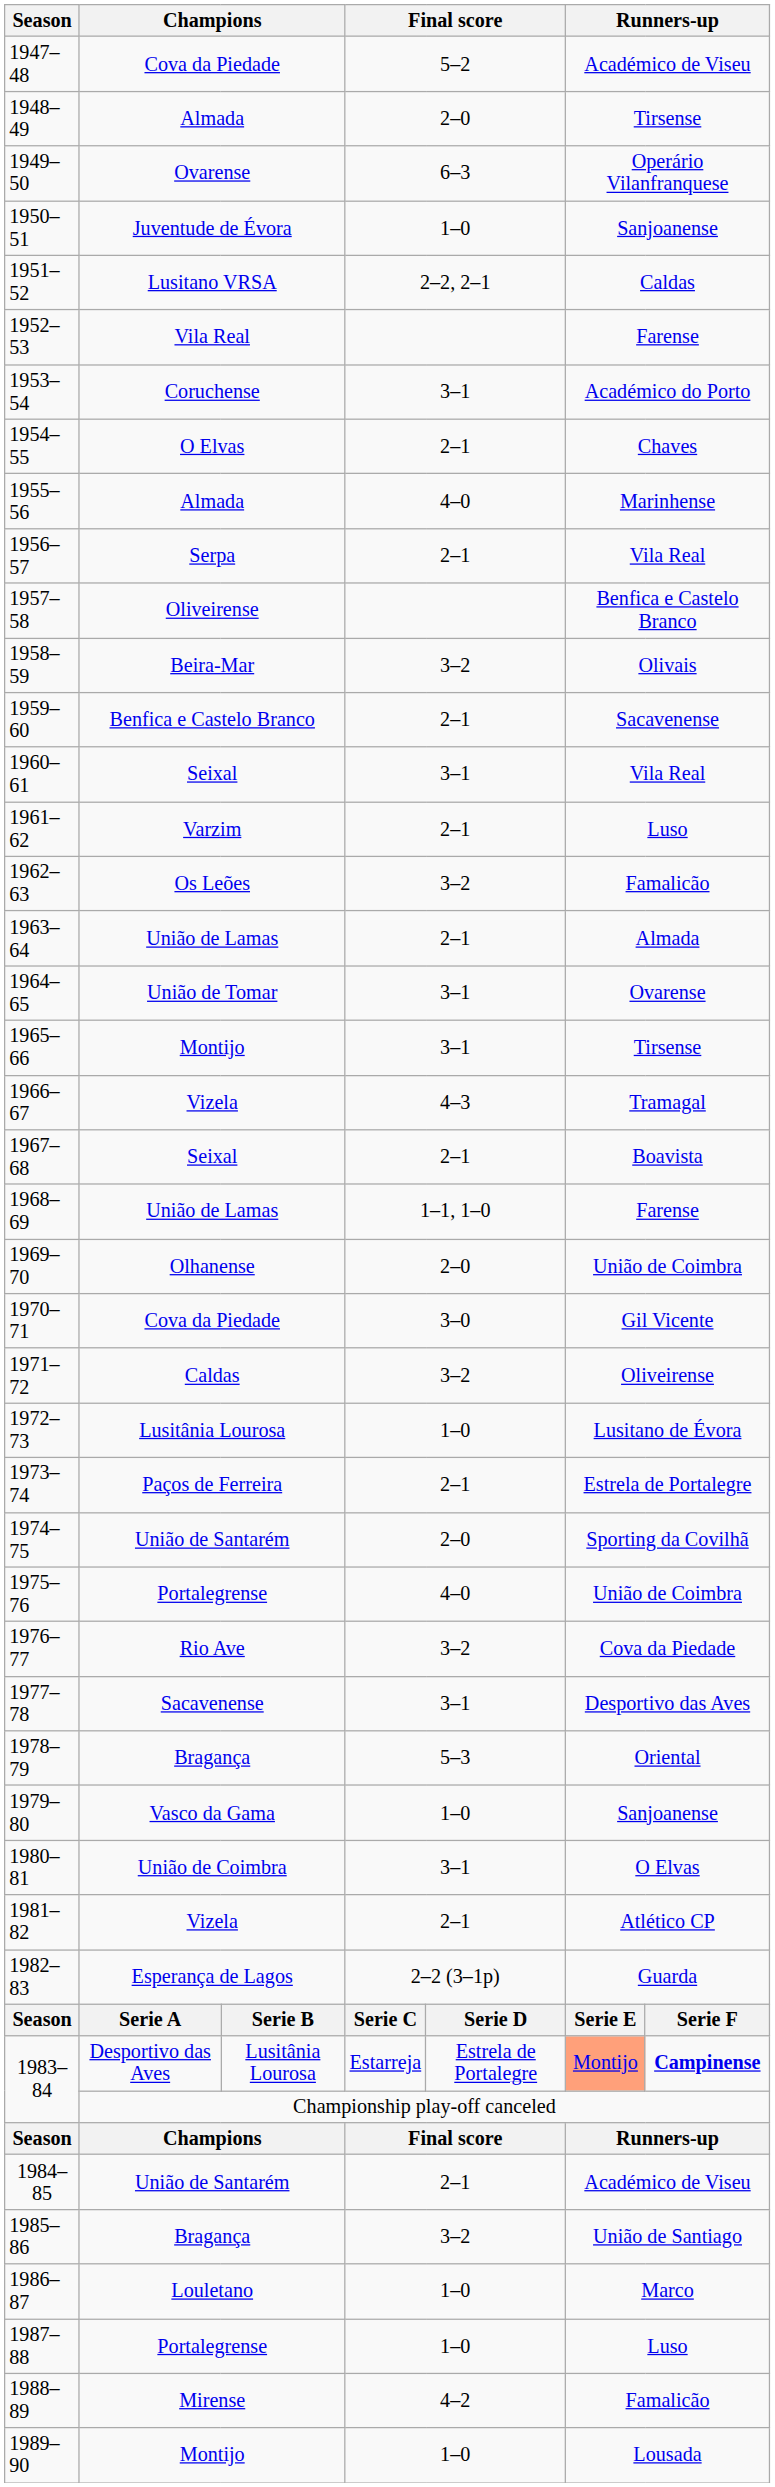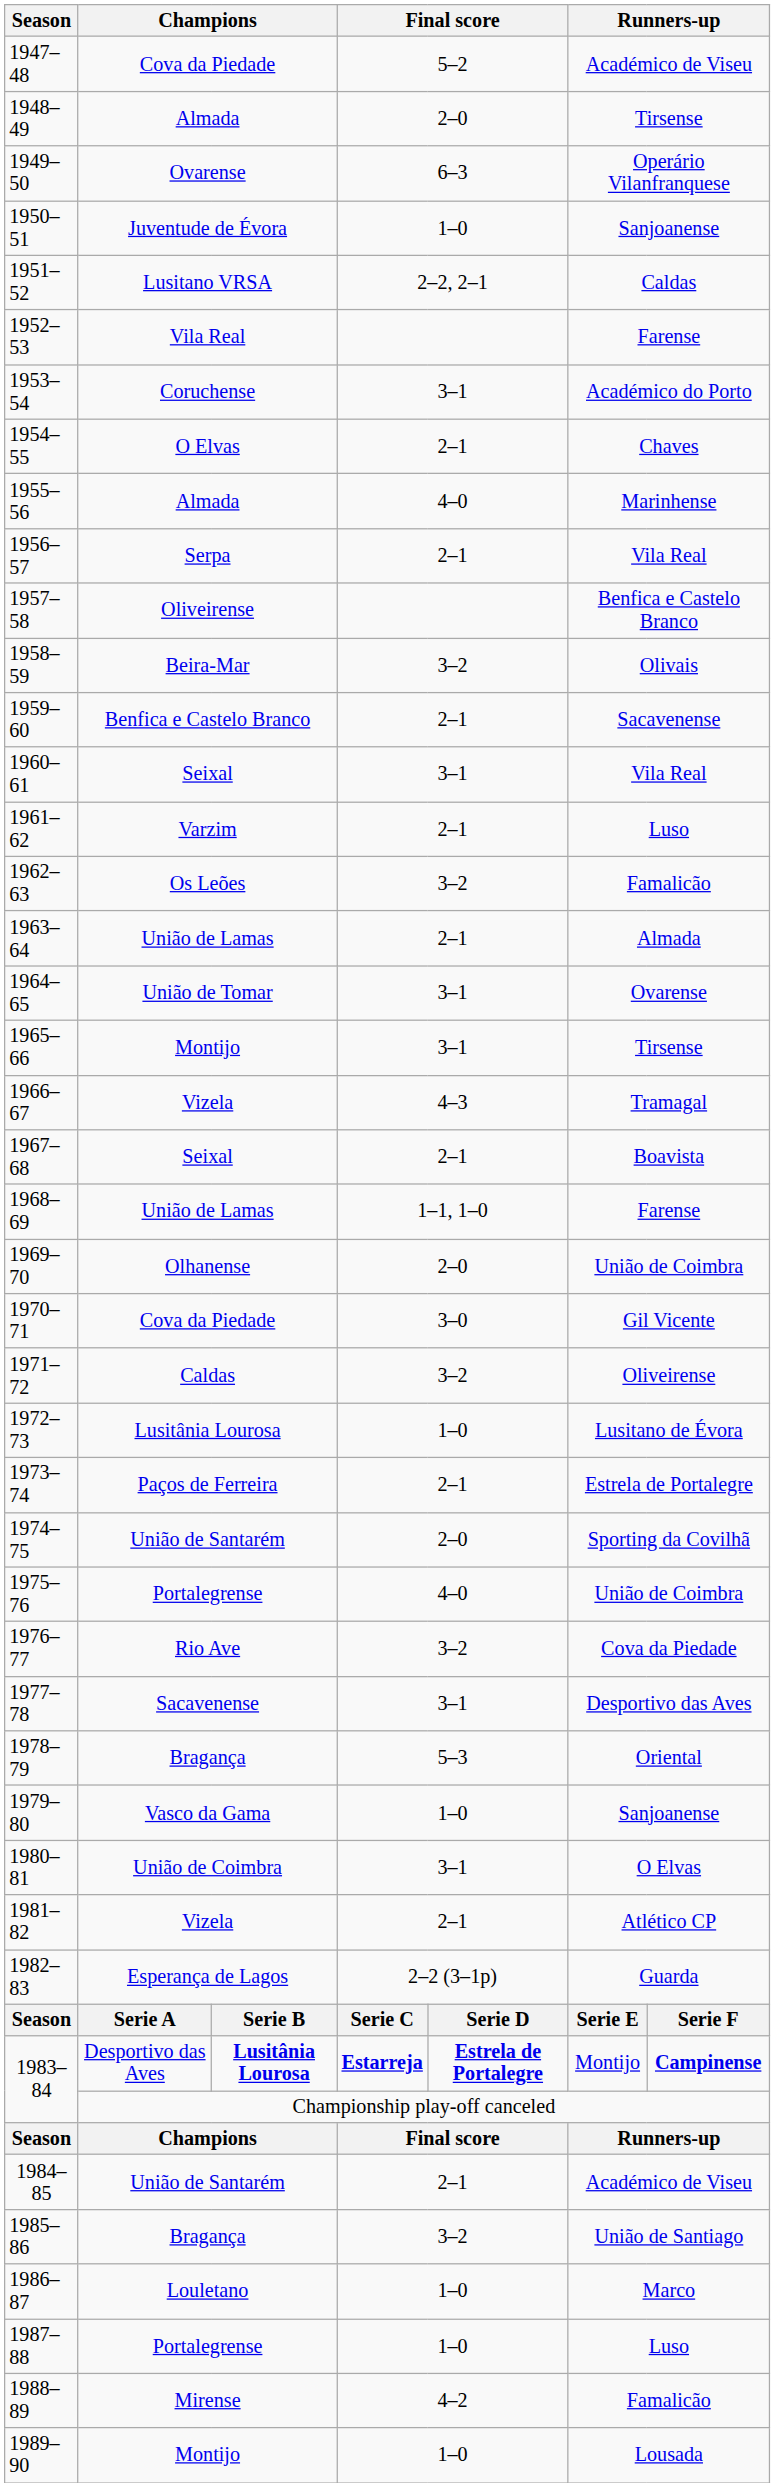(283, 2063) normal -> (274, 2063) bold
(385, 2063) normal -> (382, 2063) bold
(496, 2063) normal -> (498, 2063) bold
(605, 2063) lightsalmon background -> (608, 2063) no background
